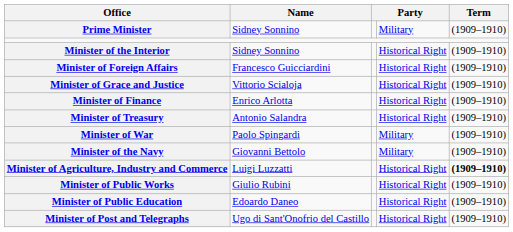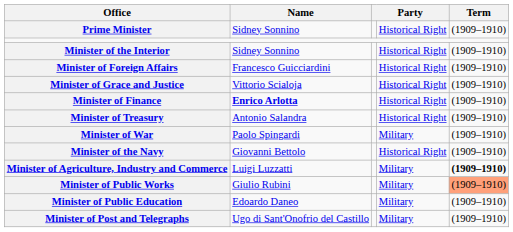(396, 29) Military -> (413, 29) Historical Right
(262, 101) normal -> (265, 101) bold
(396, 151) Military -> (413, 151) Historical Right
(413, 168) Historical Right -> (396, 168) Military
(413, 185) Historical Right -> (396, 185) Military
(479, 185) no background -> (479, 185) lightsalmon background
(413, 201) Historical Right -> (396, 201) Military
(413, 218) Historical Right -> (396, 218) Military
